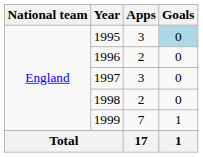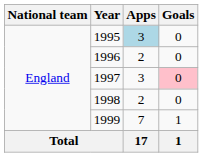(141, 36) no background -> (141, 36) lightblue background
(178, 36) lightblue background -> (178, 36) no background
(178, 78) no background -> (178, 78) pink background
